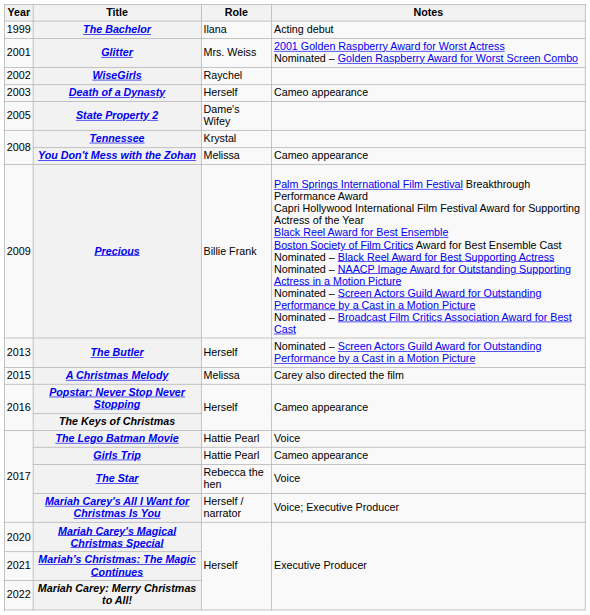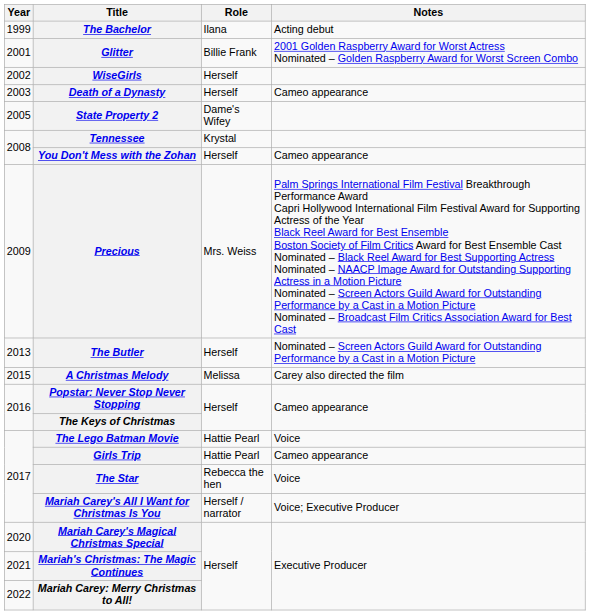(230, 53) Mrs. Weiss -> (230, 53) Billie Frank
(223, 76) Raychel -> (220, 76) Herself
(222, 156) Melissa -> (220, 156) Herself
(230, 251) Billie Frank -> (230, 251) Mrs. Weiss
